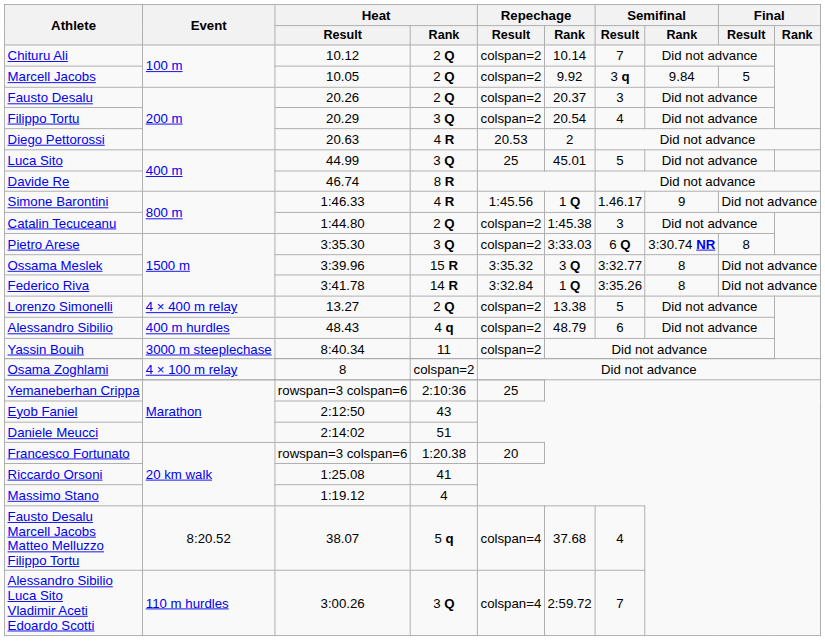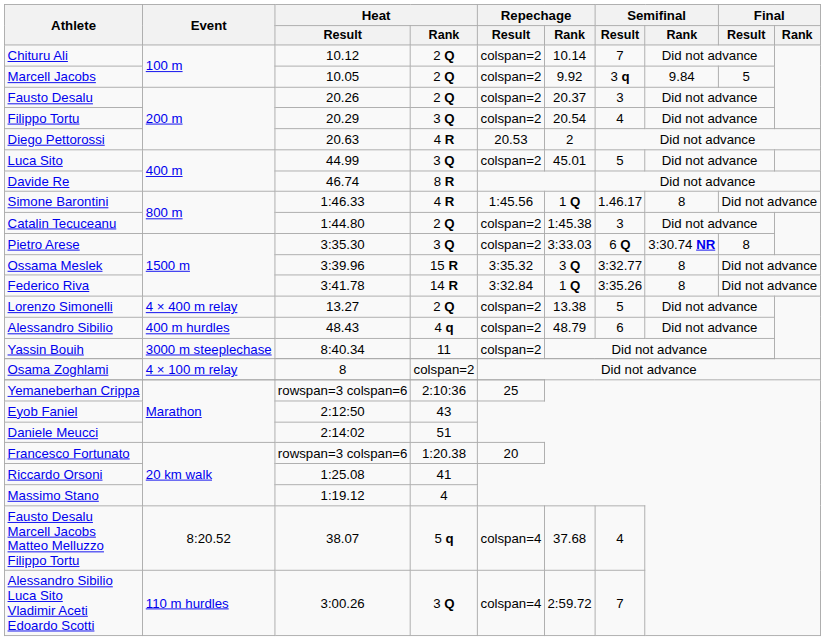(511, 161) 25 -> (511, 161) colspan=2
(682, 203) 9 -> (682, 203) 8
